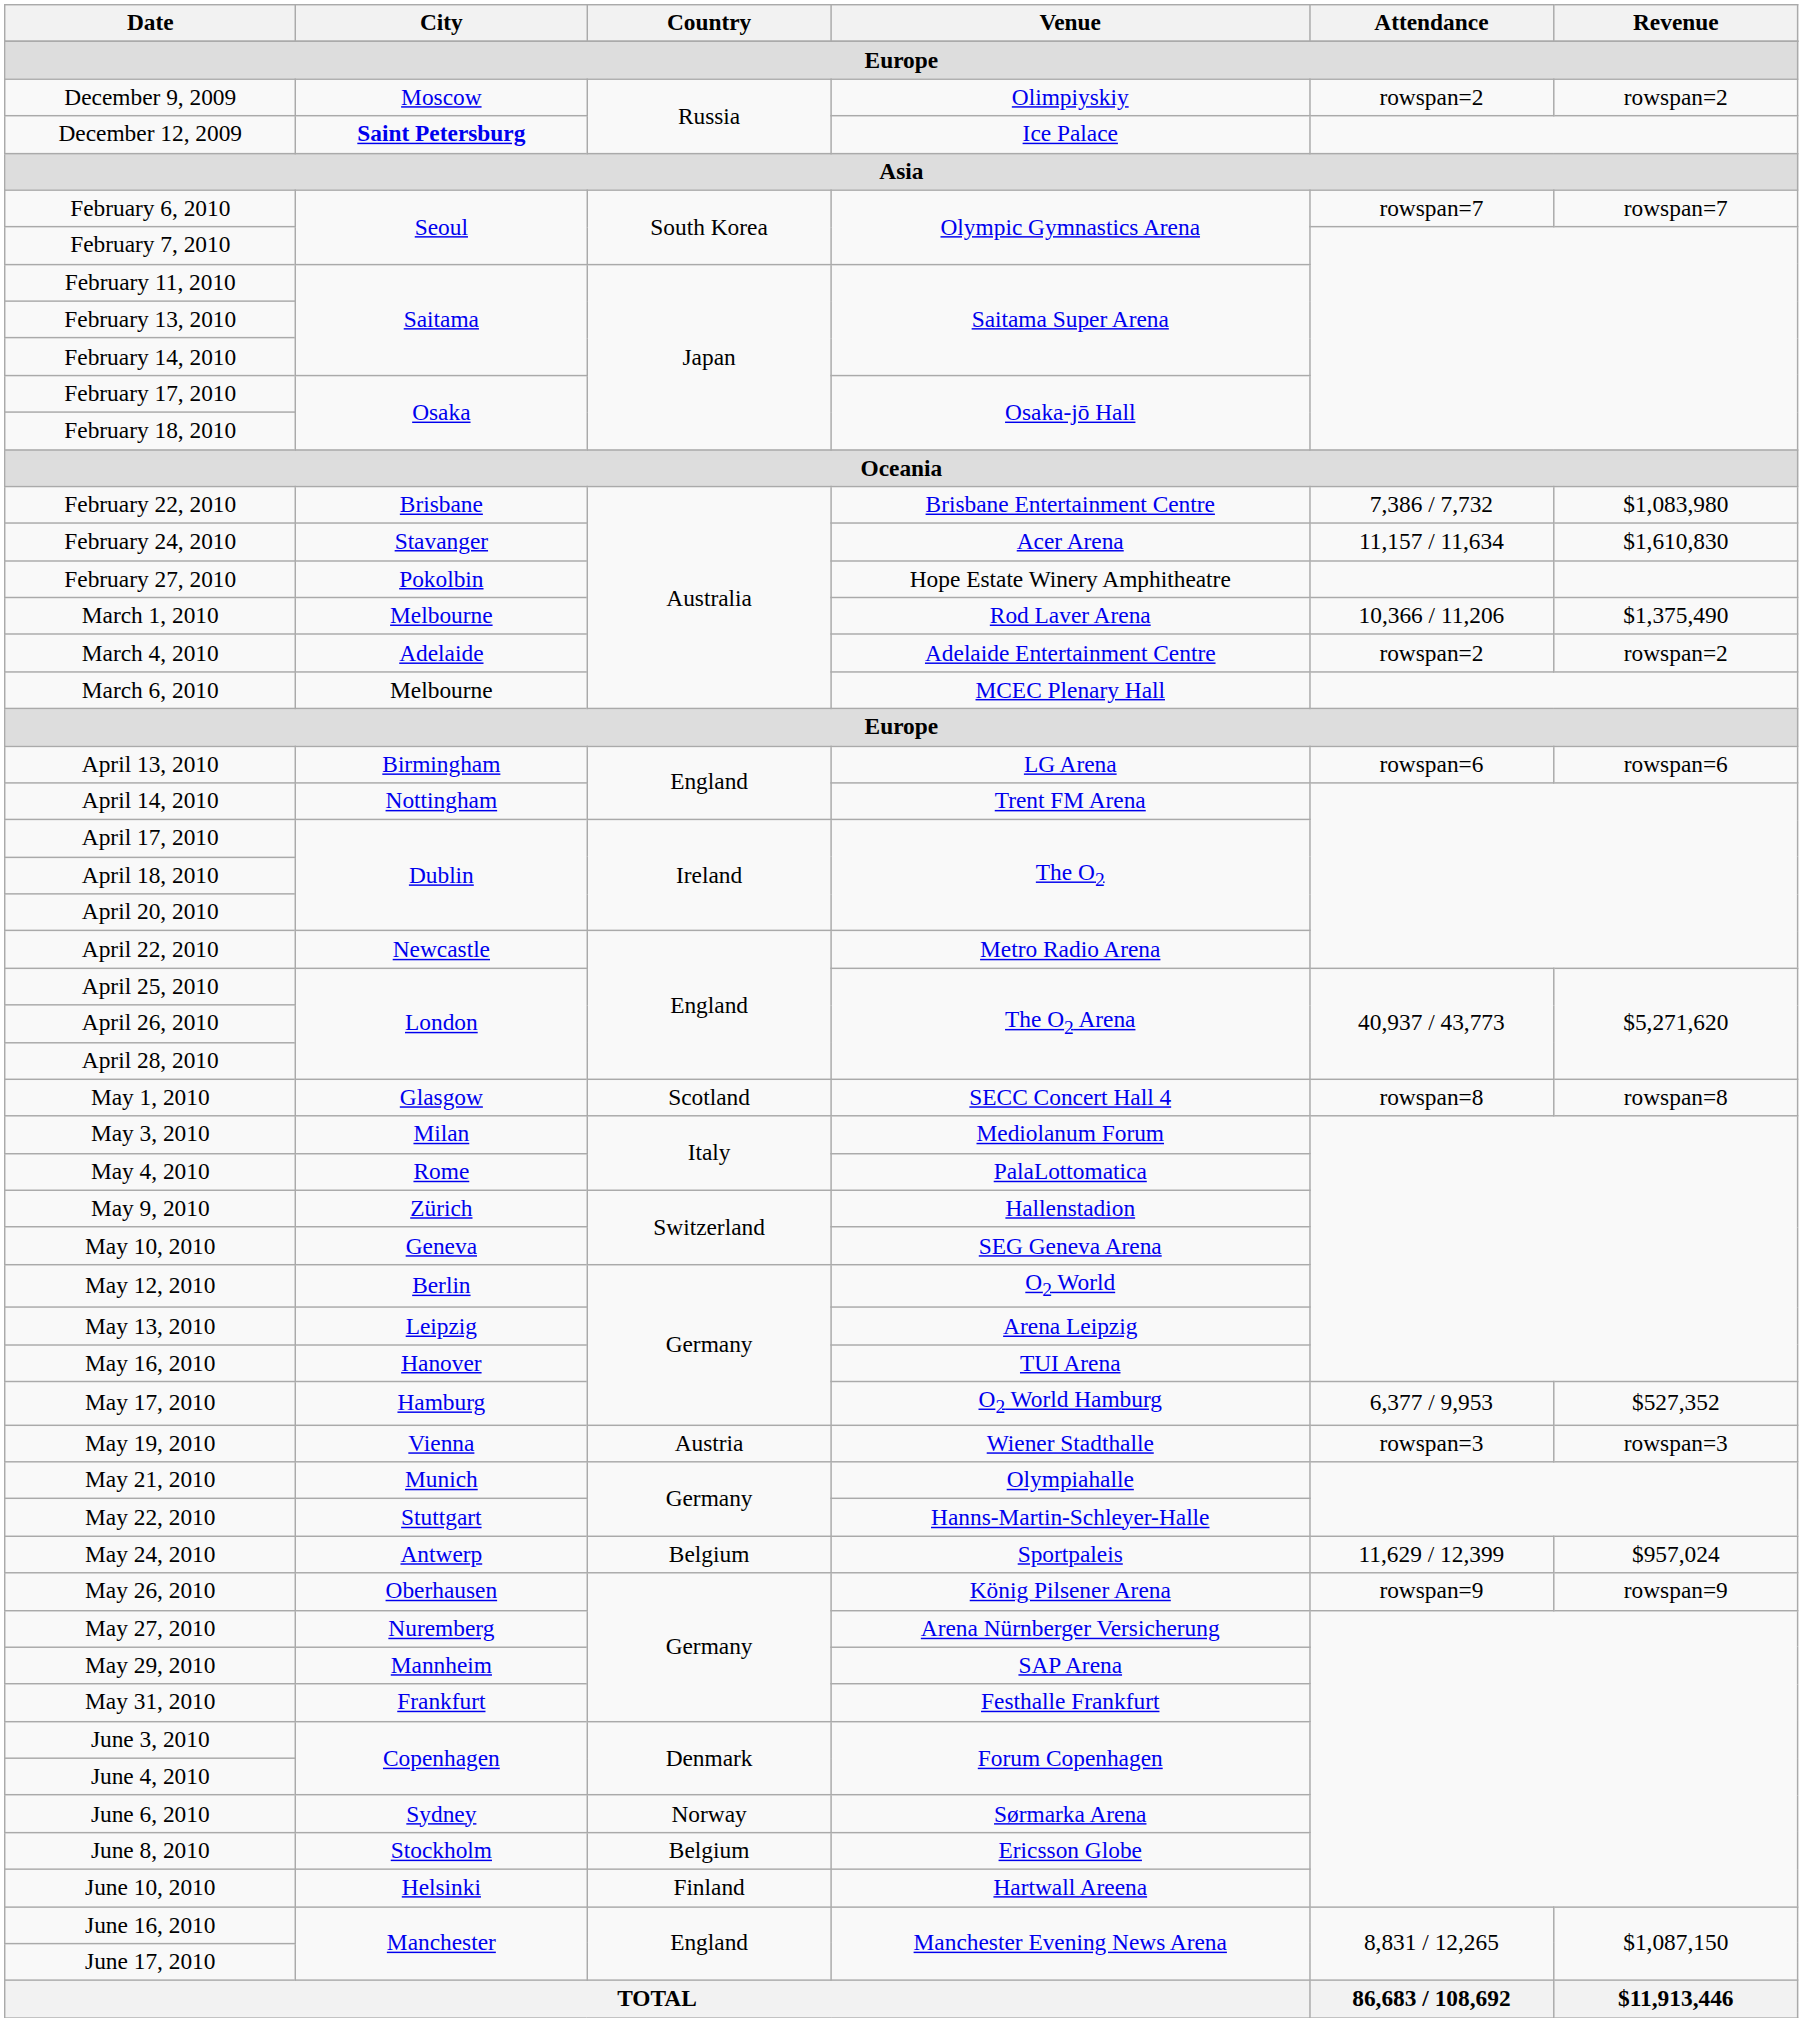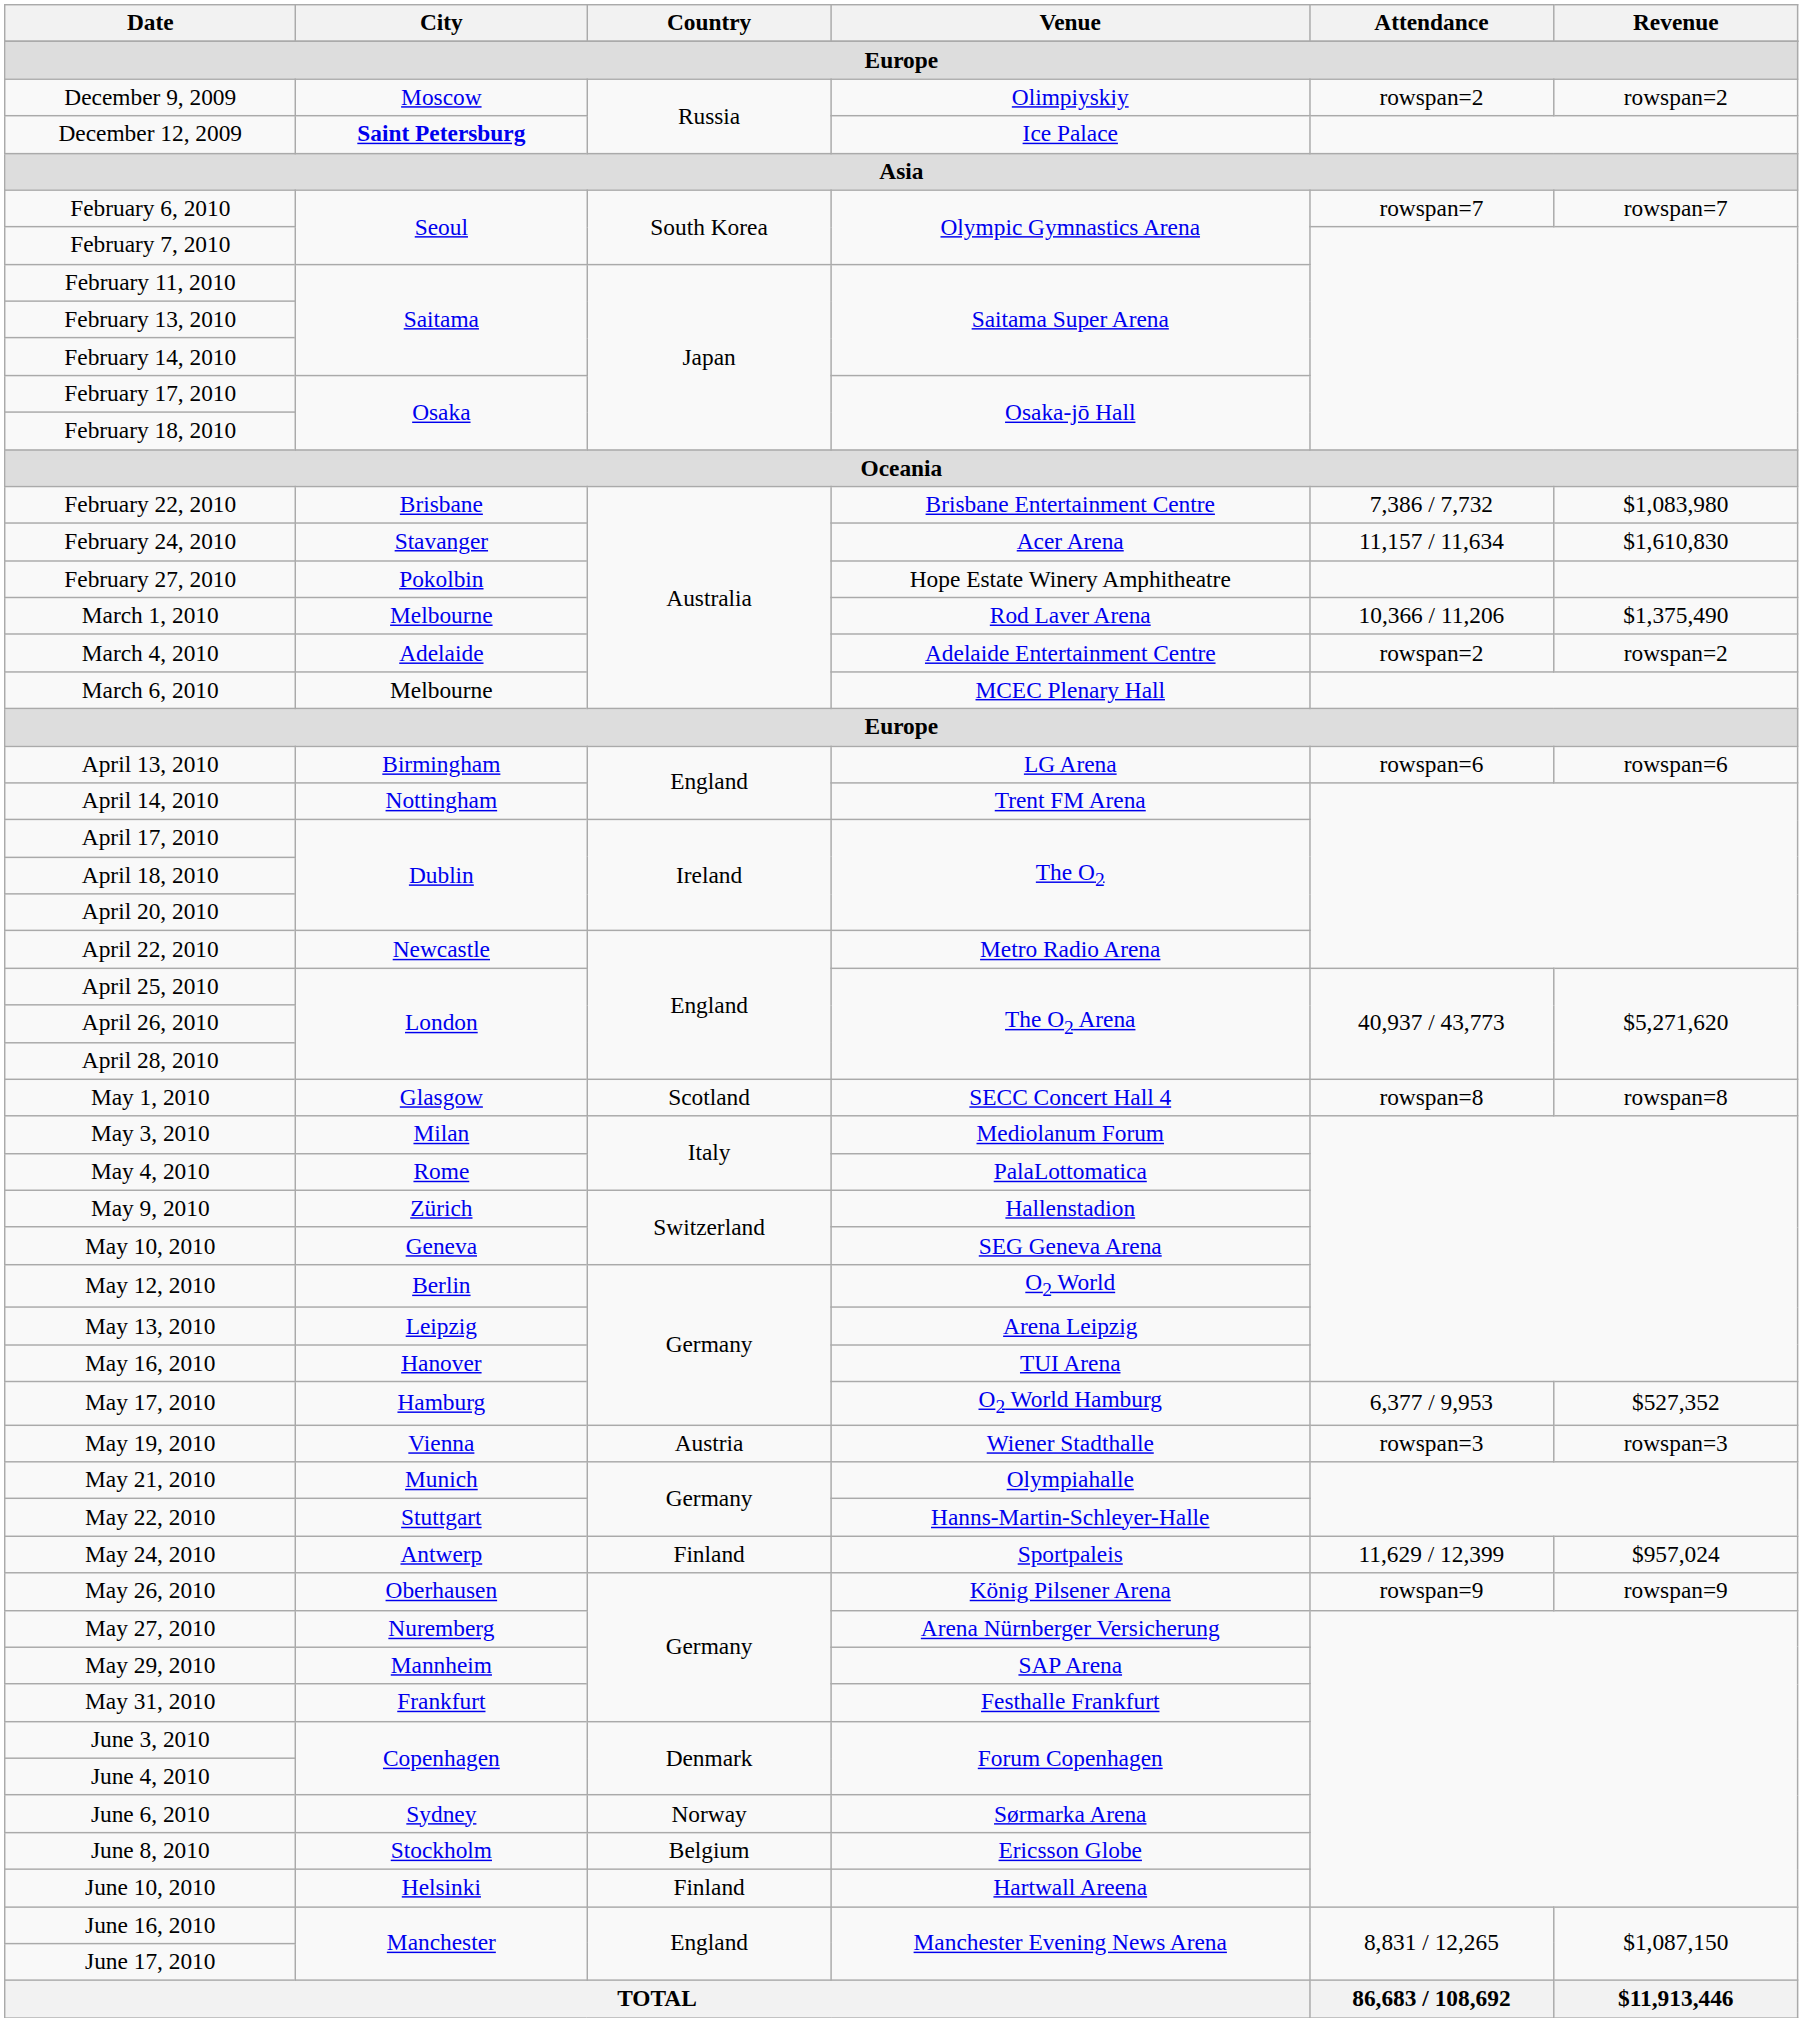(709, 1554) Belgium -> (709, 1554) Finland
